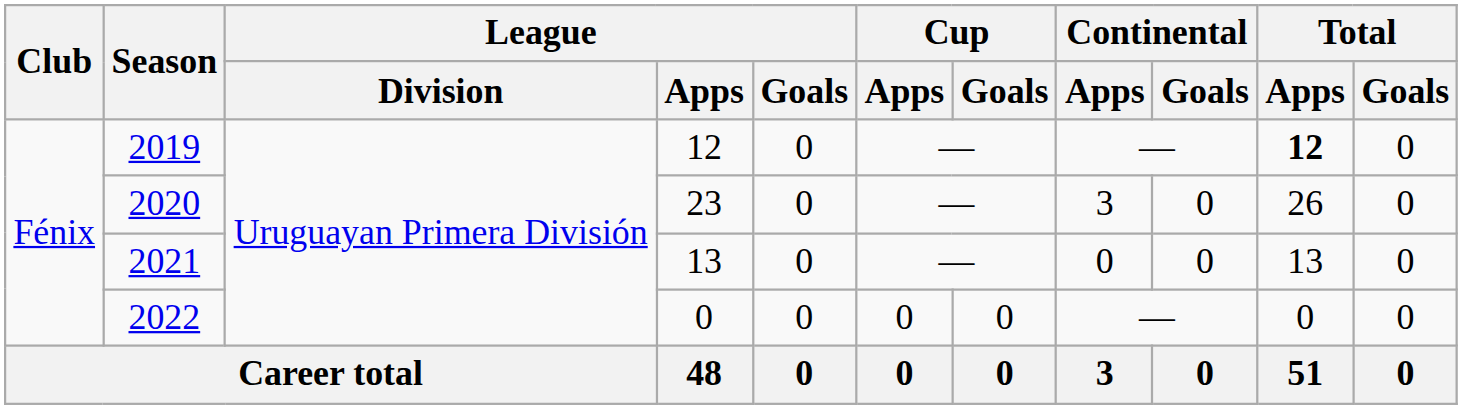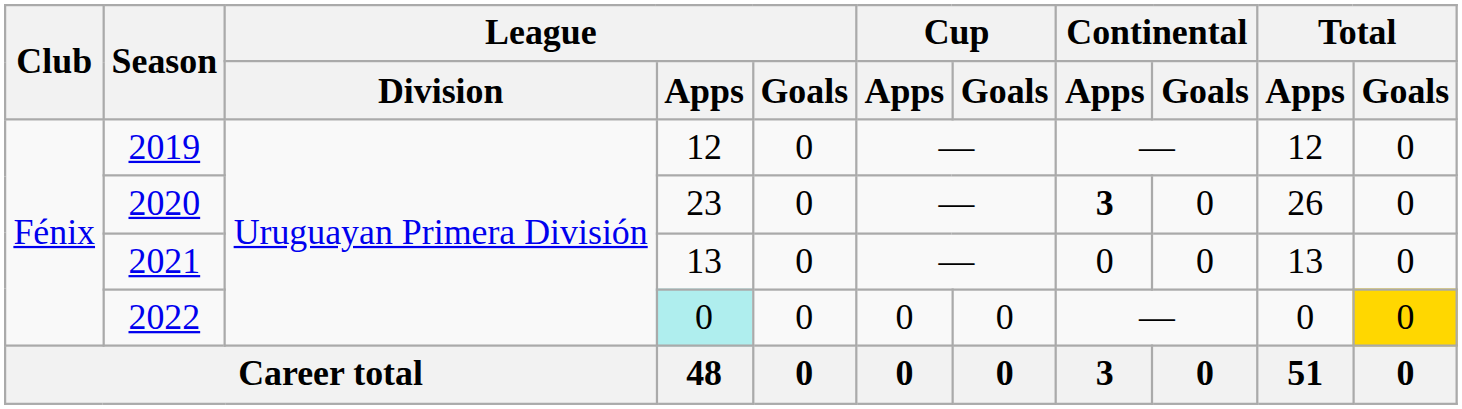(1305, 146) bold -> (1305, 146) normal
(1105, 203) normal -> (1105, 203) bold
(704, 317) no background -> (704, 317) paleturquoise background
(1405, 317) no background -> (1405, 317) gold background
